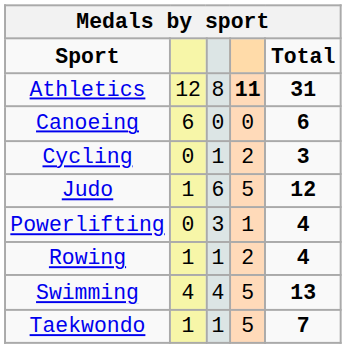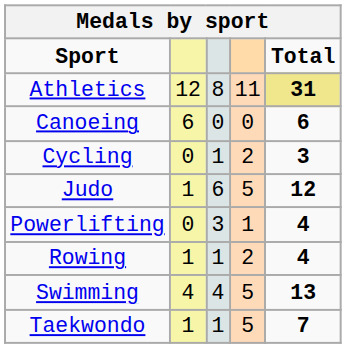(248, 90) bold -> (248, 90) normal
(303, 90) no background -> (303, 90) khaki background
